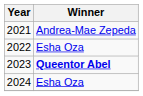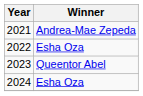(73, 64) bold -> (71, 64) normal
